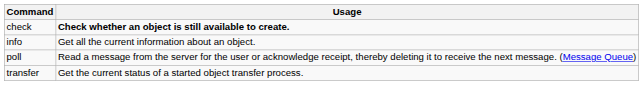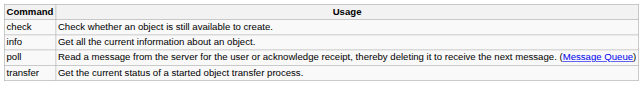(174, 27) bold -> (165, 27) normal
